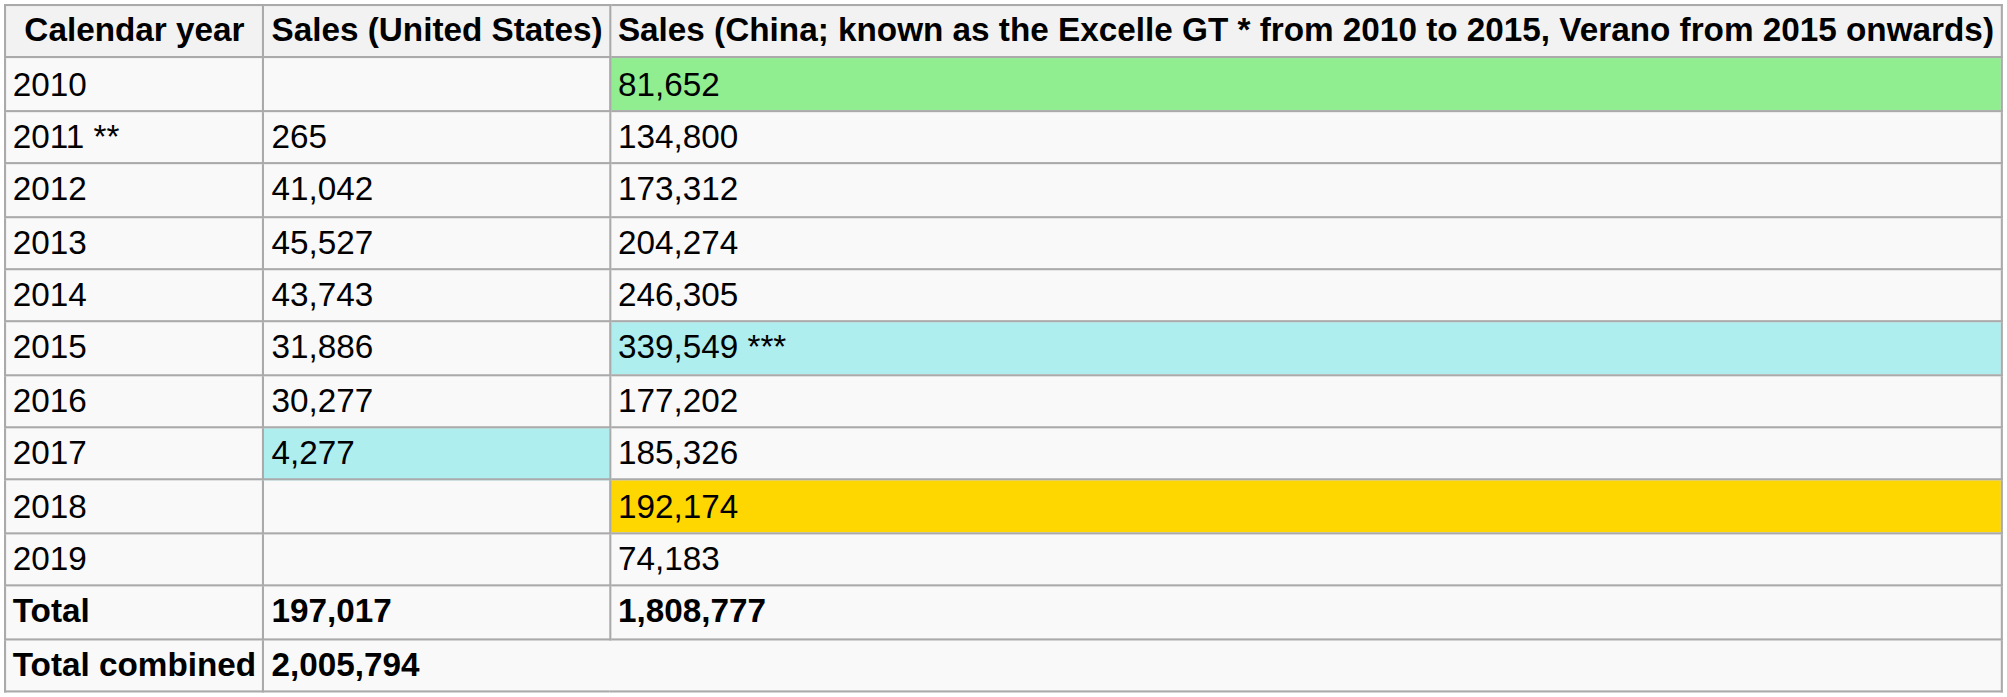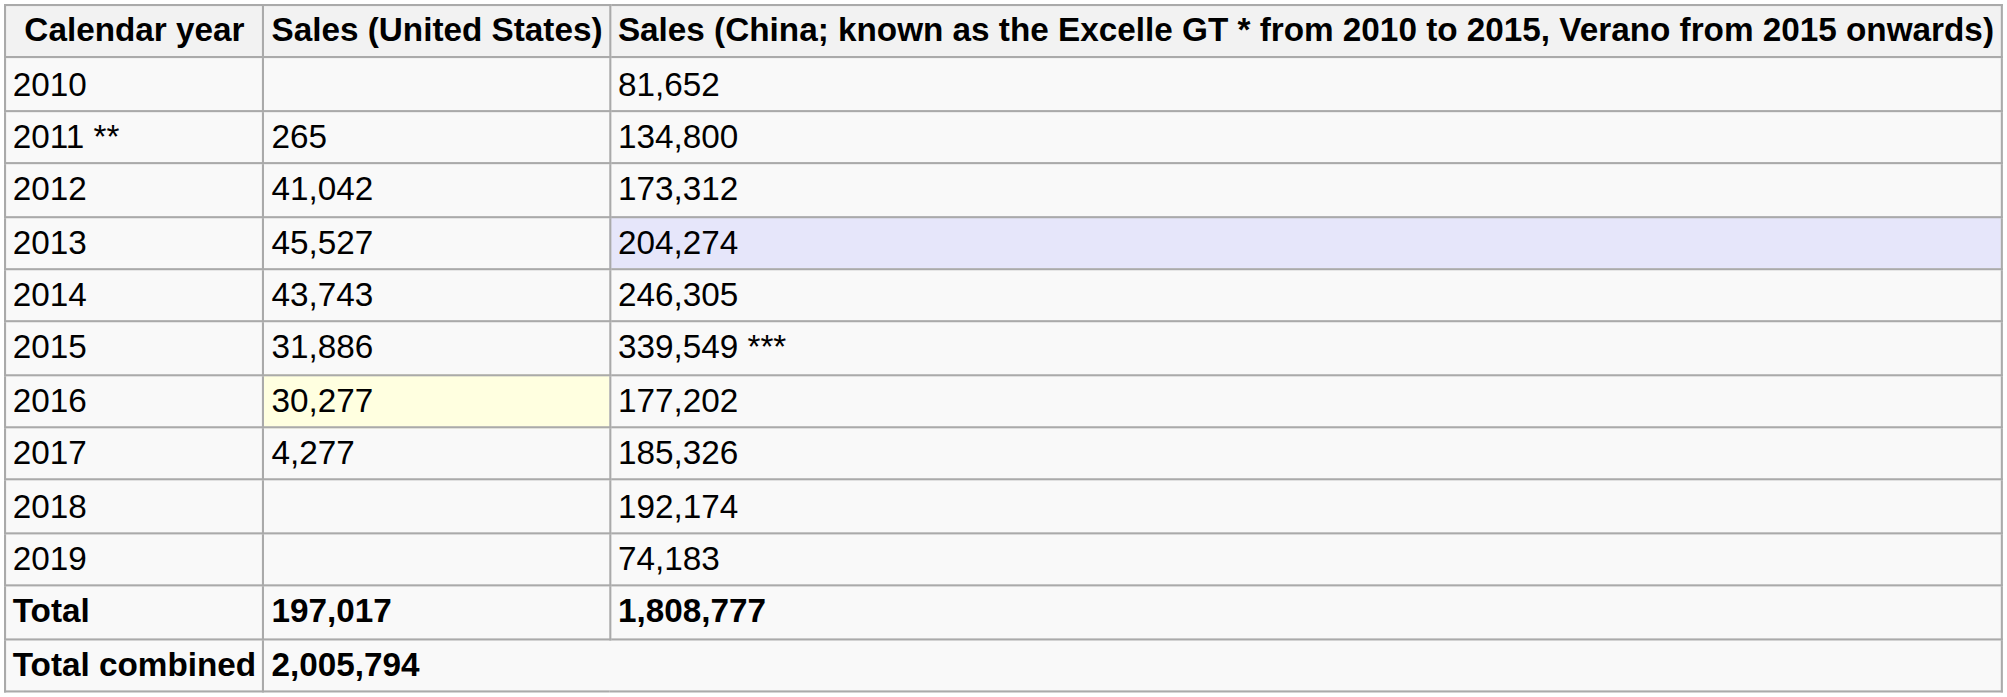(669, 83) lightgreen background -> (669, 83) no background
(678, 242) no background -> (678, 242) lavender background
(702, 347) paleturquoise background -> (702, 347) no background
(322, 400) no background -> (322, 400) lightyellow background
(313, 453) paleturquoise background -> (313, 453) no background
(678, 505) gold background -> (678, 505) no background
